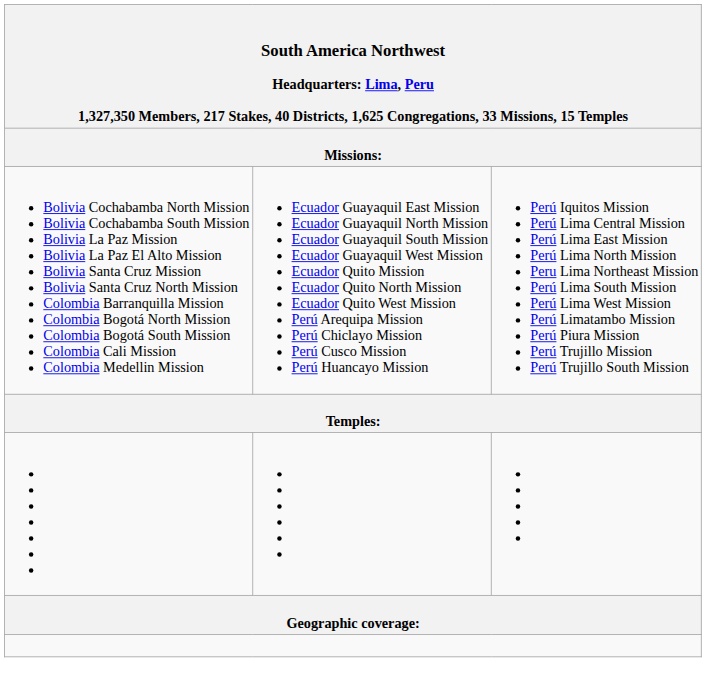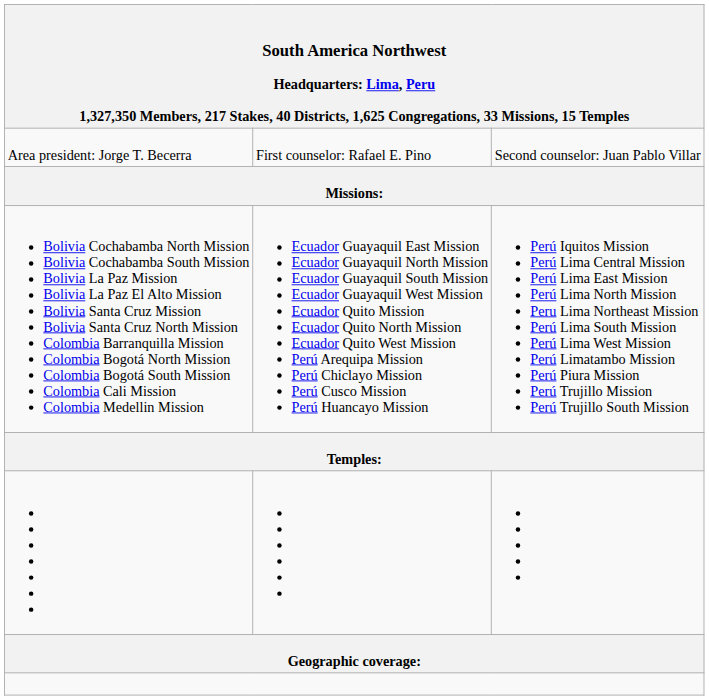+ row: (100, 155)
